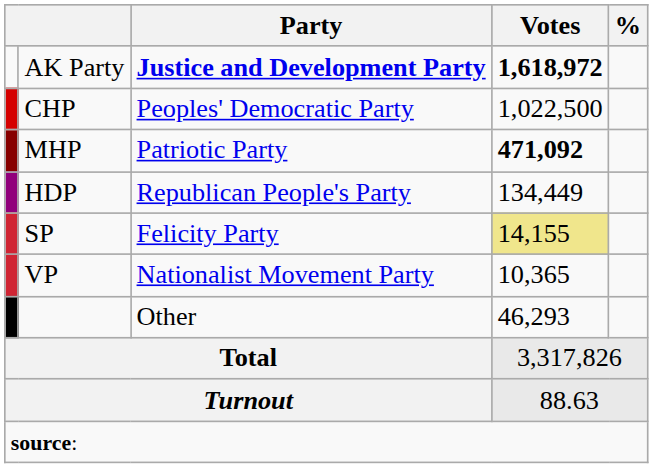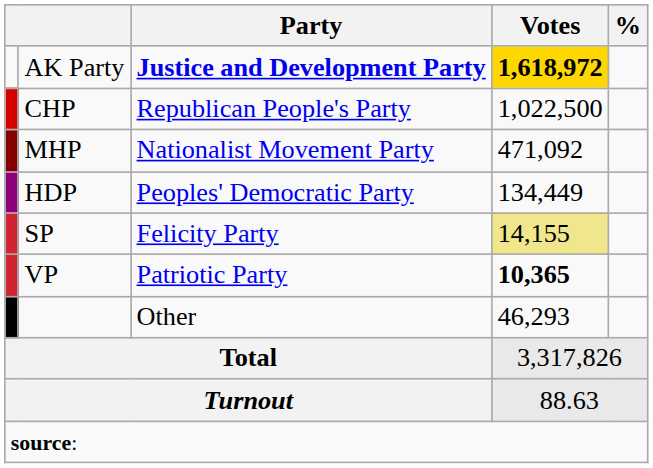(550, 66) no background -> (550, 66) gold background
(275, 108) Peoples' Democratic Party -> (274, 108) Republican People's Party
(212, 150) Patriotic Party -> (285, 150) Nationalist Movement Party
(540, 150) bold -> (540, 150) normal
(274, 191) Republican People's Party -> (275, 191) Peoples' Democratic Party
(285, 274) Nationalist Movement Party -> (212, 274) Patriotic Party
(534, 274) normal -> (534, 274) bold
